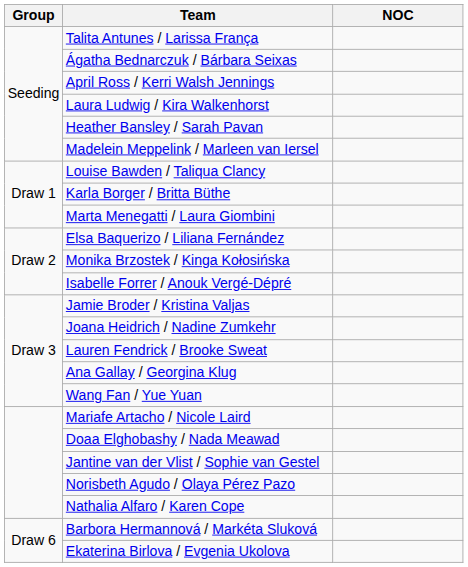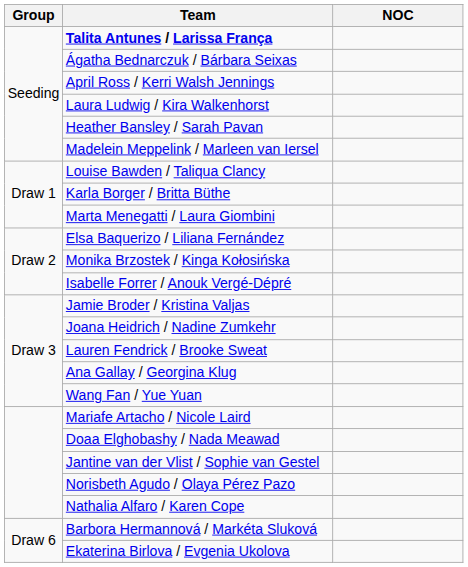(162, 37) normal -> (169, 37) bold
